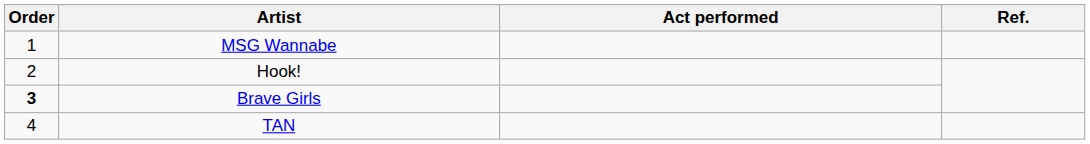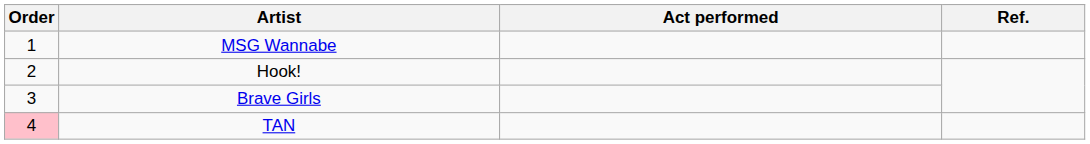(32, 98) bold -> (32, 98) normal
(32, 125) no background -> (32, 125) pink background
